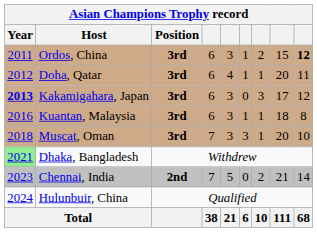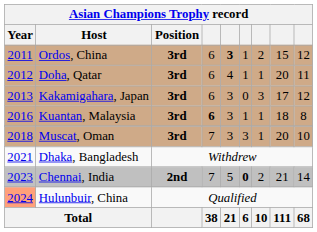(230, 55) normal -> (230, 55) bold
(303, 55) bold -> (303, 55) normal
(20, 95) bold -> (20, 95) normal
(211, 116) normal -> (211, 116) bold
(20, 156) lightgreen background -> (20, 156) no background
(246, 177) normal -> (246, 177) bold
(20, 197) no background -> (20, 197) lightsalmon background
